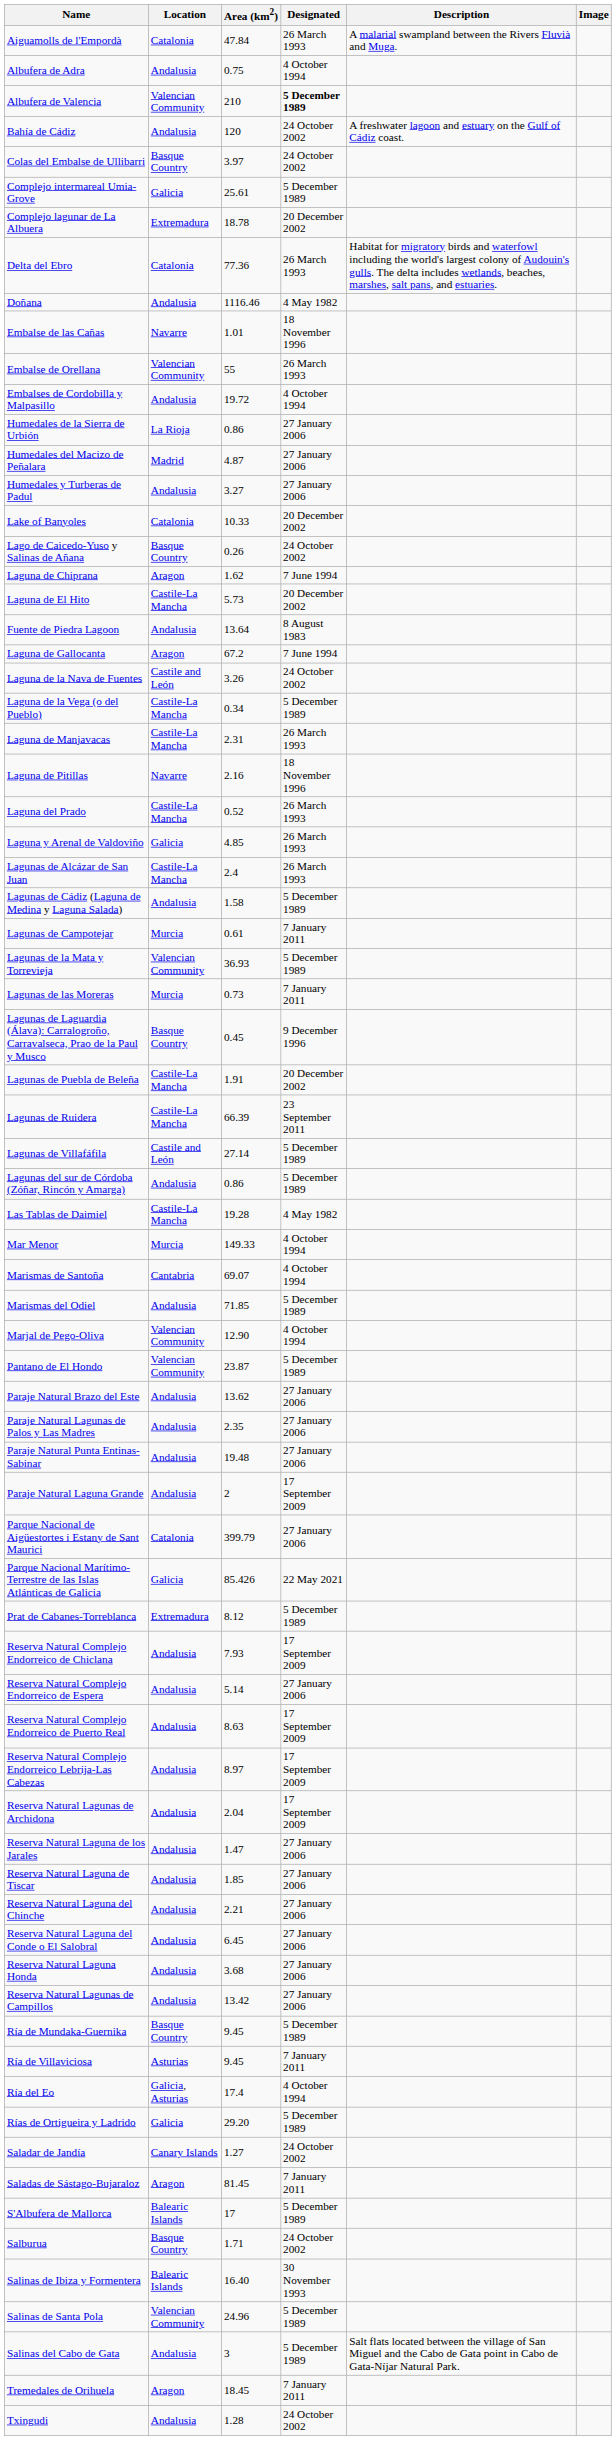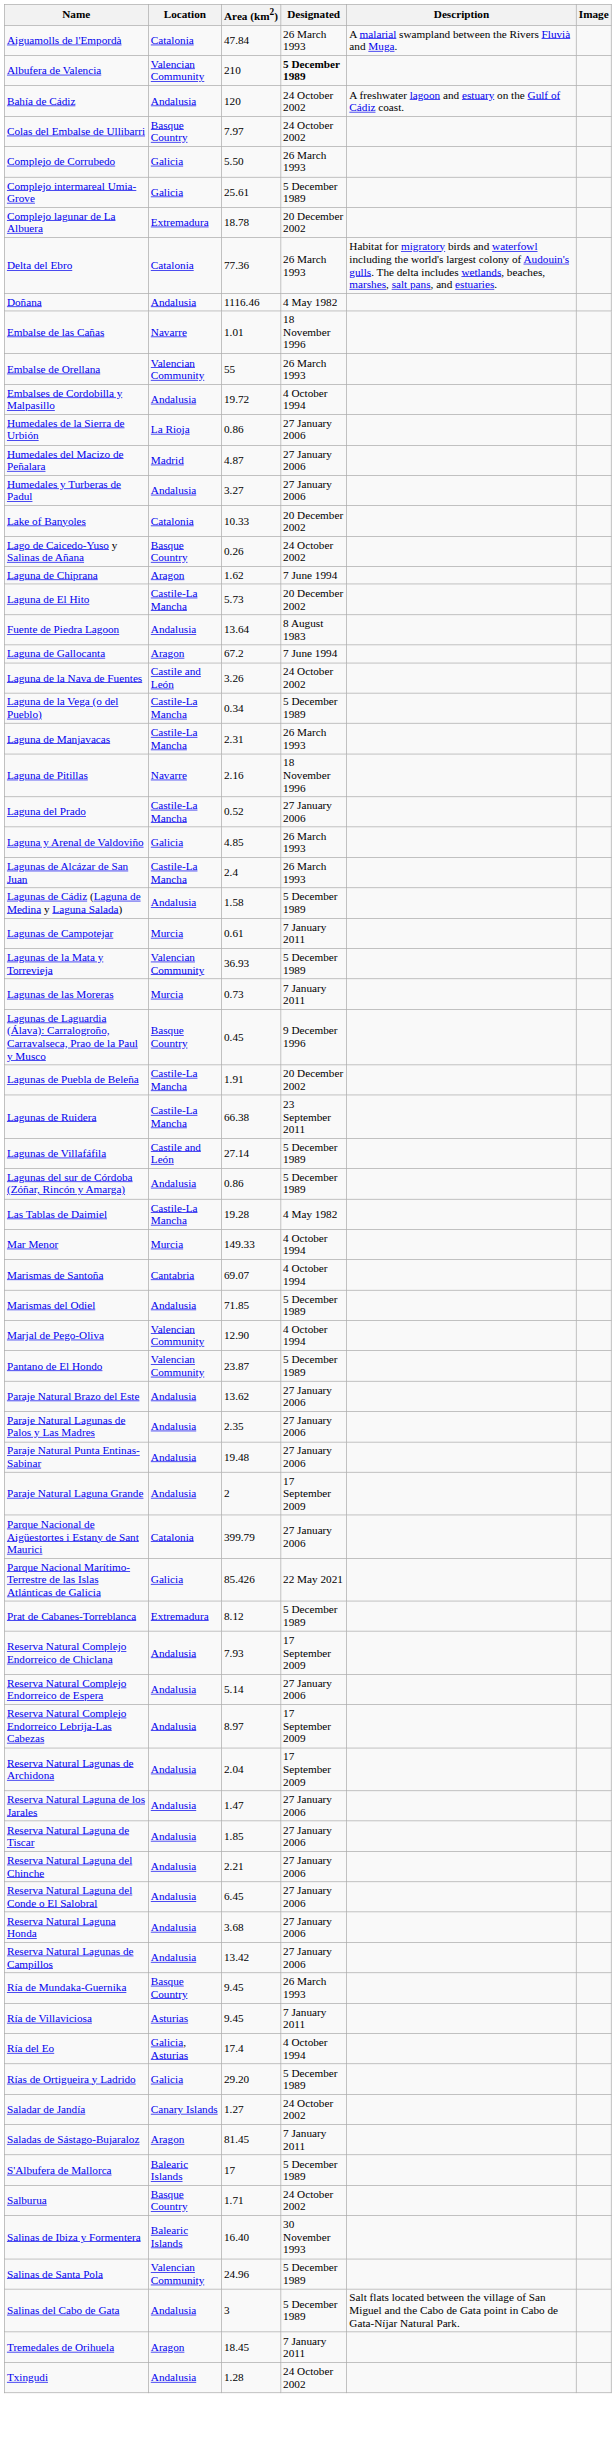- row: (46, 70)
(234, 161) 3.97 -> (234, 131) 7.97
+ row: (61, 161)
(305, 812) 26 March 1993 -> (308, 812) 27 January 2006
(237, 1116) 66.39 -> (237, 1116) 66.38
- row: (67, 1726)
(310, 2031) 5 December 1989 -> (305, 1988) 26 March 1993
